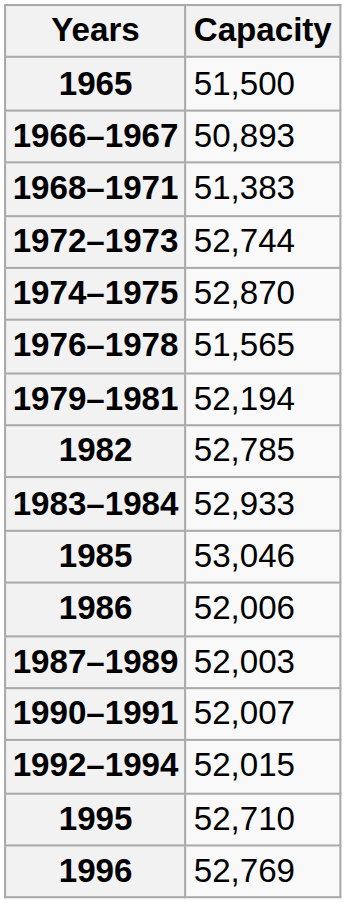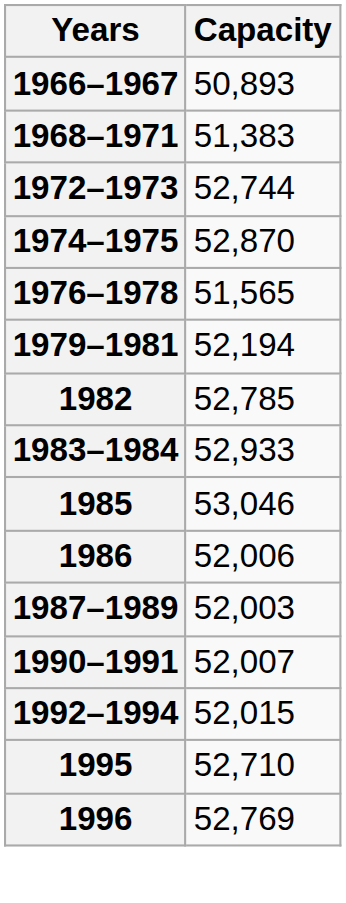- row: (96, 83)
